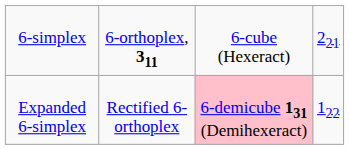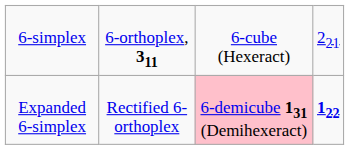(328, 109) normal -> (328, 109) bold
